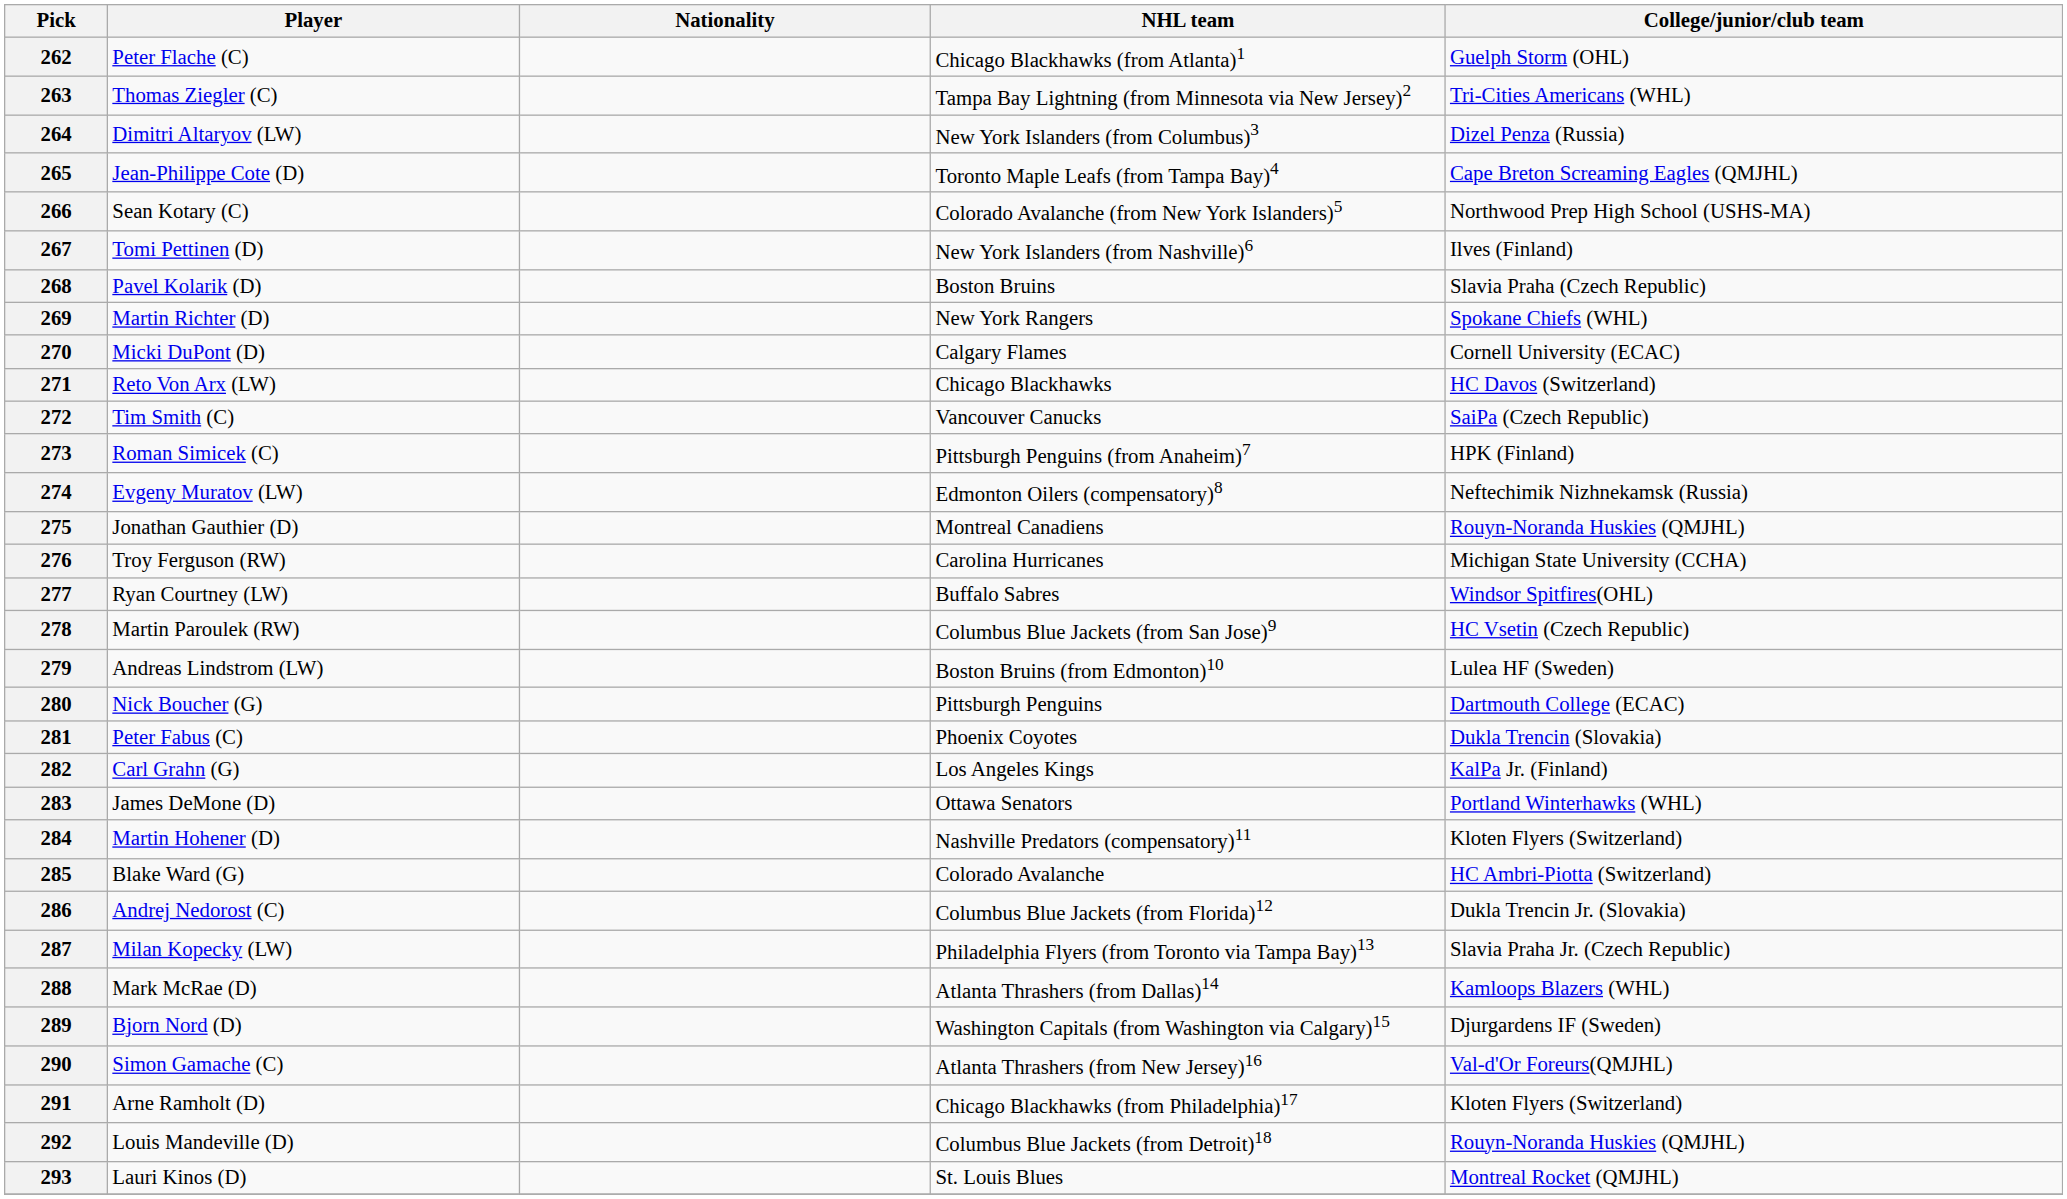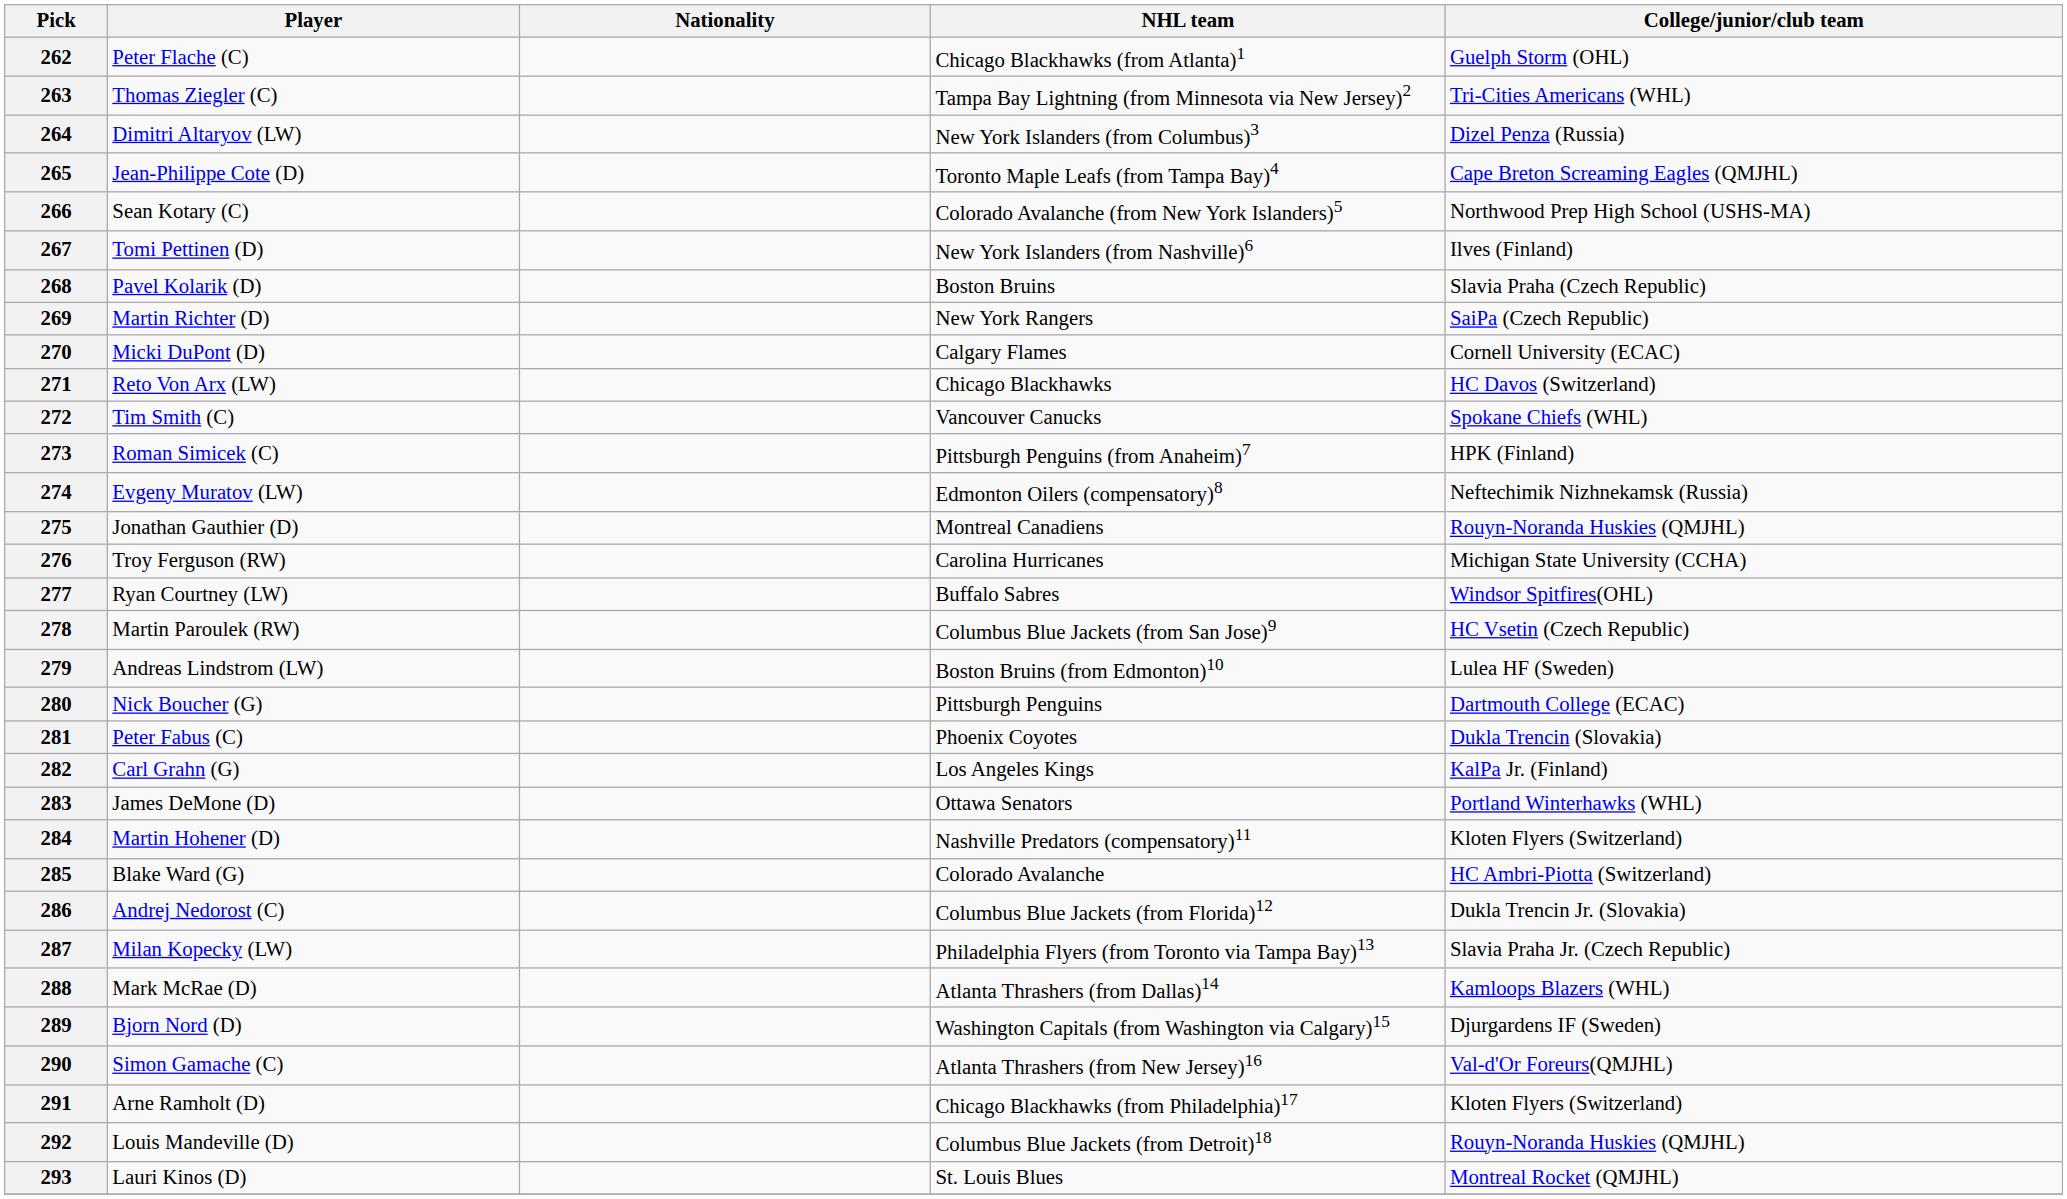(1549, 318) Spokane Chiefs (WHL) -> (1549, 318) SaiPa (Czech Republic)
(1549, 417) SaiPa (Czech Republic) -> (1549, 417) Spokane Chiefs (WHL)
